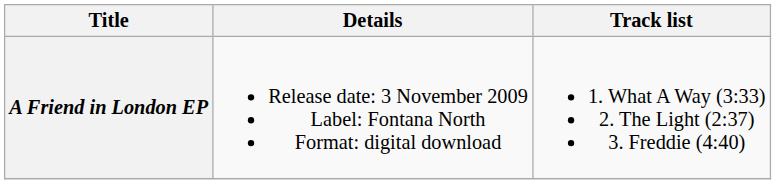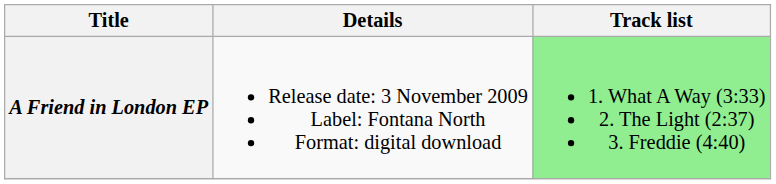(651, 119) no background -> (651, 119) lightgreen background
